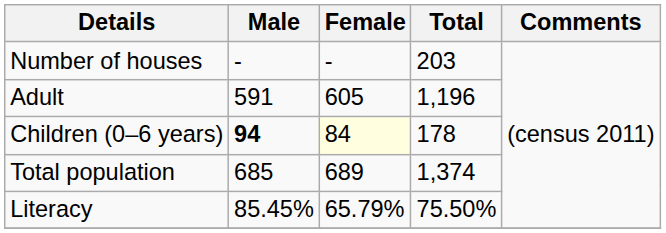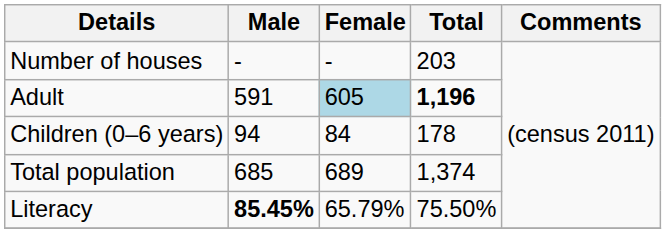(344, 97) no background -> (344, 97) lightblue background
(446, 97) normal -> (446, 97) bold
(247, 135) bold -> (247, 135) normal
(338, 135) lightyellow background -> (338, 135) no background
(274, 209) normal -> (274, 209) bold
